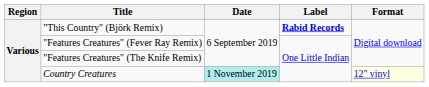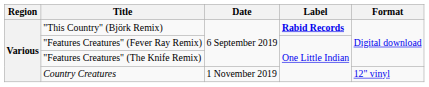(242, 74) paleturquoise background -> (242, 74) no background
(372, 74) lightyellow background -> (372, 74) no background
